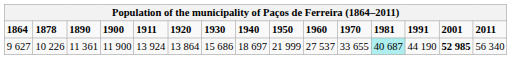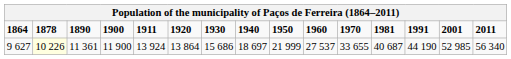(50, 46) no background -> (50, 46) lightyellow background
(388, 46) paleturquoise background -> (388, 46) no background
(456, 46) bold -> (456, 46) normal
